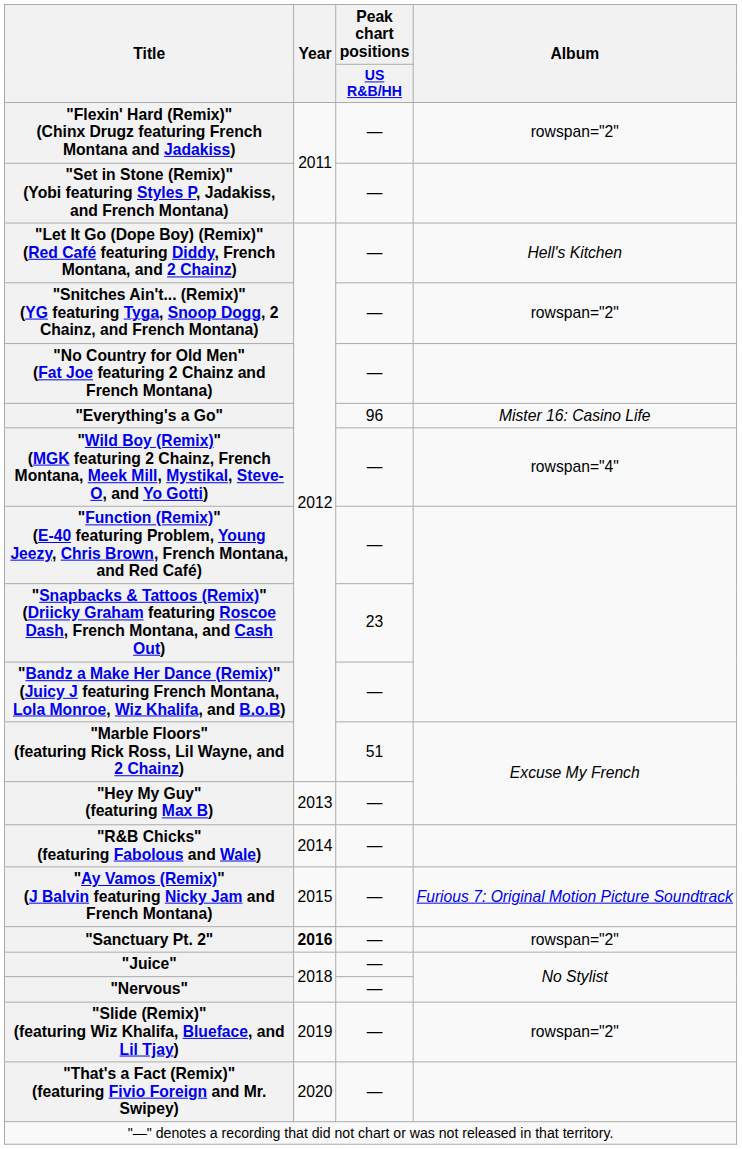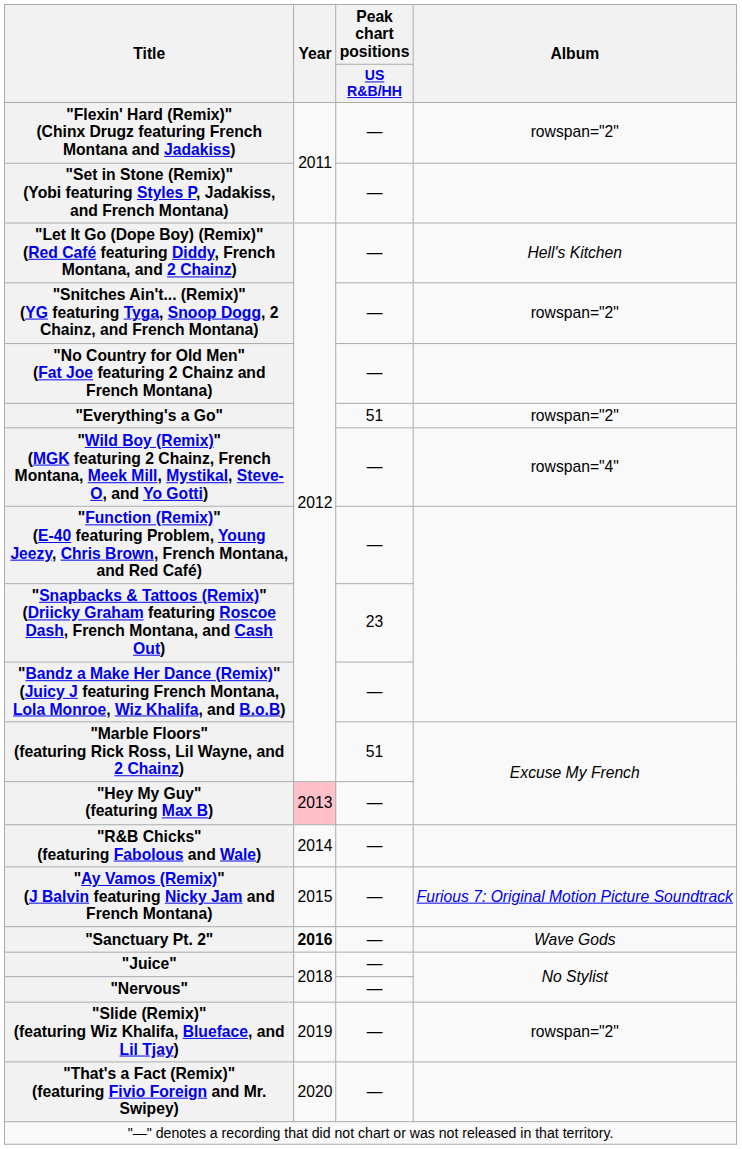(375, 415) 96 -> (375, 415) 51
(575, 415) Mister 16: Casino Life -> (575, 415) rowspan="2"
(315, 803) no background -> (315, 803) pink background
(575, 939) rowspan="2" -> (575, 939) Wave Gods
